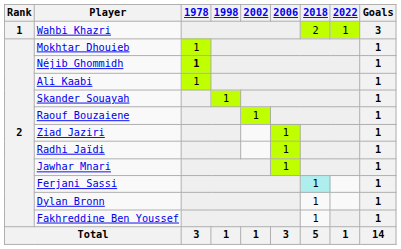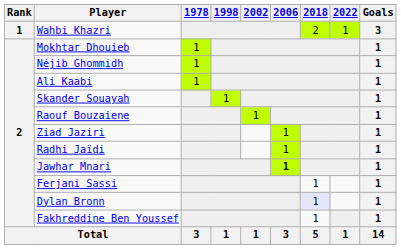(196, 64) bold -> (196, 64) normal
(286, 167) normal -> (286, 167) bold
(316, 184) paleturquoise background -> (316, 184) no background
(316, 201) no background -> (316, 201) lavender background
